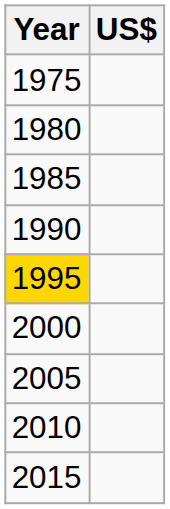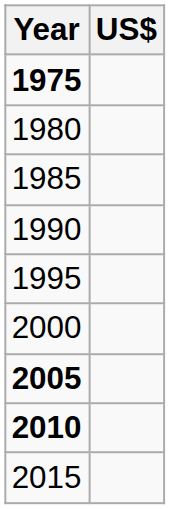(47, 79) normal -> (47, 79) bold
(47, 278) gold background -> (47, 278) no background
(47, 377) normal -> (47, 377) bold
(47, 427) normal -> (47, 427) bold
